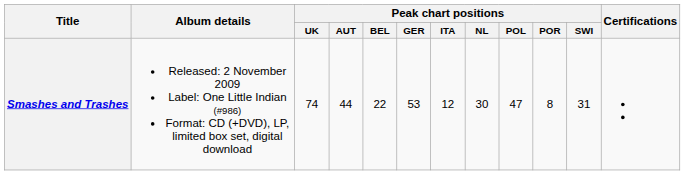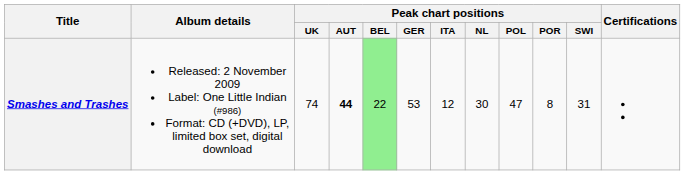(346, 104) normal -> (346, 104) bold
(380, 104) no background -> (380, 104) lightgreen background
